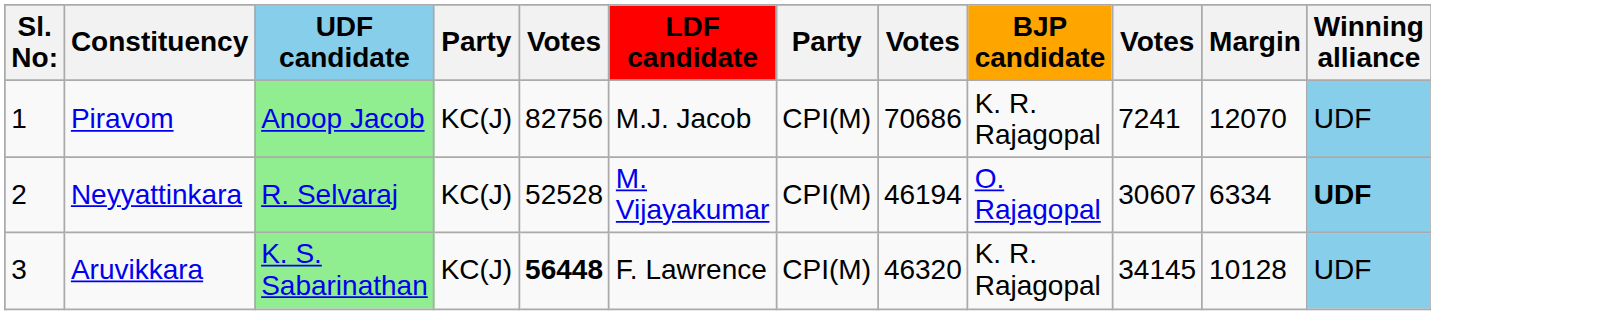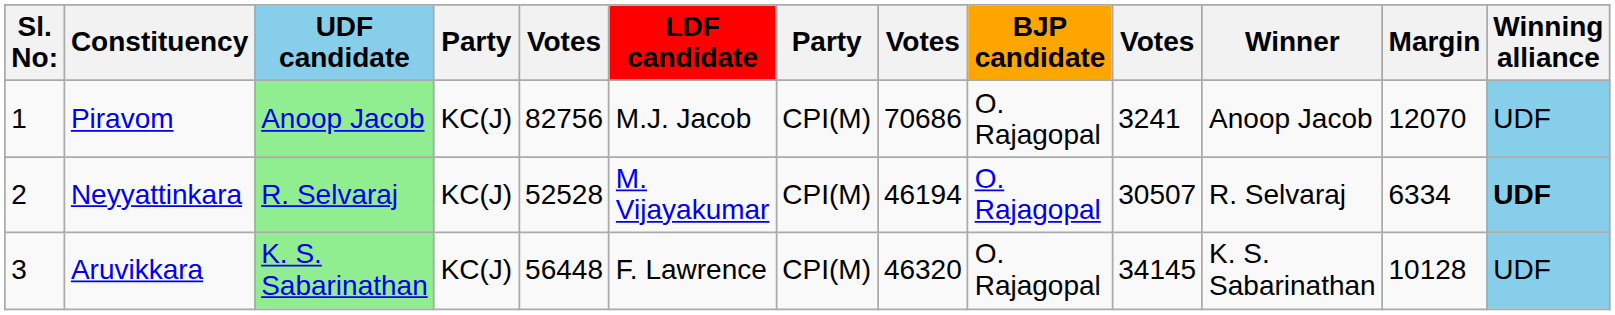+ column: (1292, 42)
(1038, 118) K. R. Rajagopal -> (1038, 118) O. Rajagopal
(1149, 118) 7241 -> (1149, 118) 3241
(1157, 194) 30607 -> (1157, 194) 30507
(564, 270) bold -> (564, 270) normal
(1038, 270) K. R. Rajagopal -> (1038, 270) O. Rajagopal
